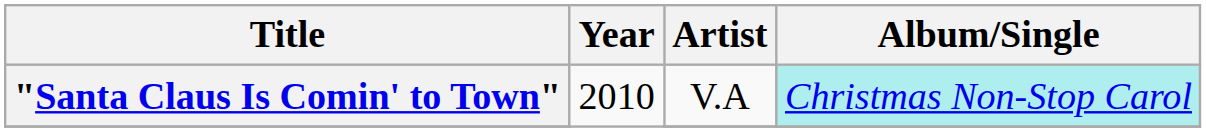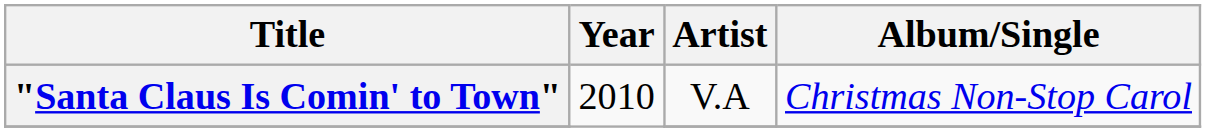(989, 95) paleturquoise background -> (989, 95) no background
